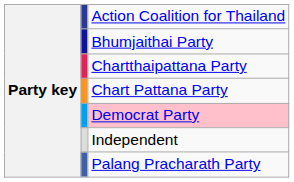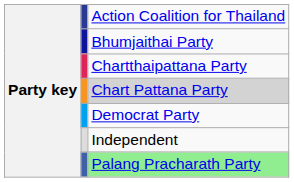(160, 90) no background -> (160, 90) lightgrey background
(145, 115) pink background -> (145, 115) no background
(176, 164) no background -> (176, 164) lightgreen background
